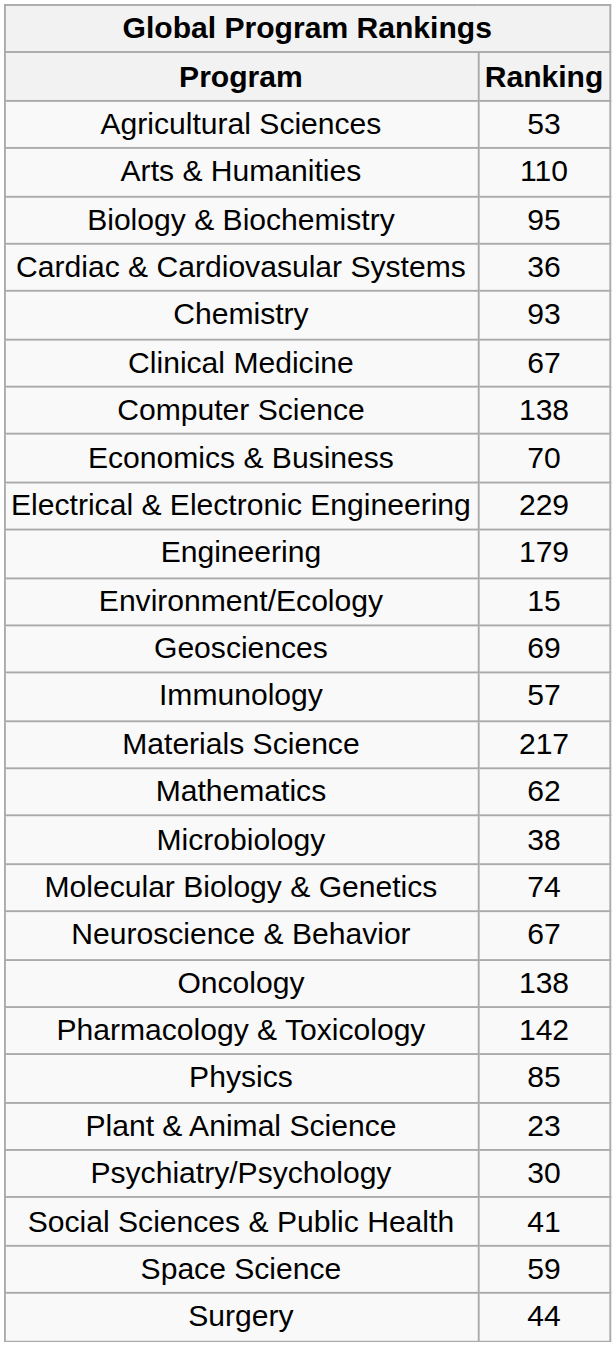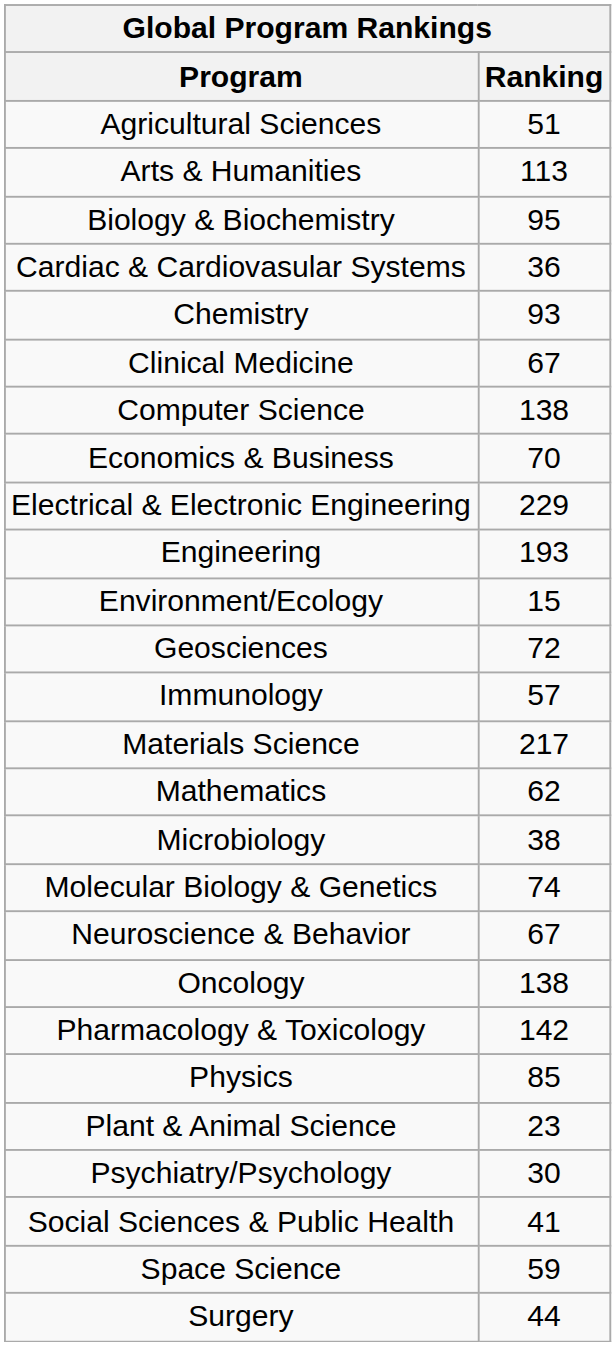(544, 123) 53 -> (544, 123) 51
(544, 171) 110 -> (544, 171) 113
(544, 553) 179 -> (544, 553) 193
(544, 648) 69 -> (544, 648) 72
